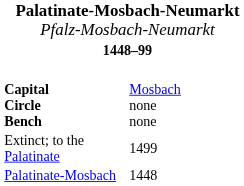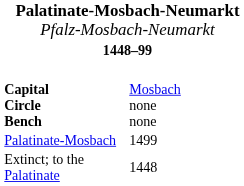(44, 148) Extinct; to the Palatinate -> (60, 140) Palatinate-Mosbach
(60, 175) Palatinate-Mosbach -> (44, 167) Extinct; to the Palatinate
